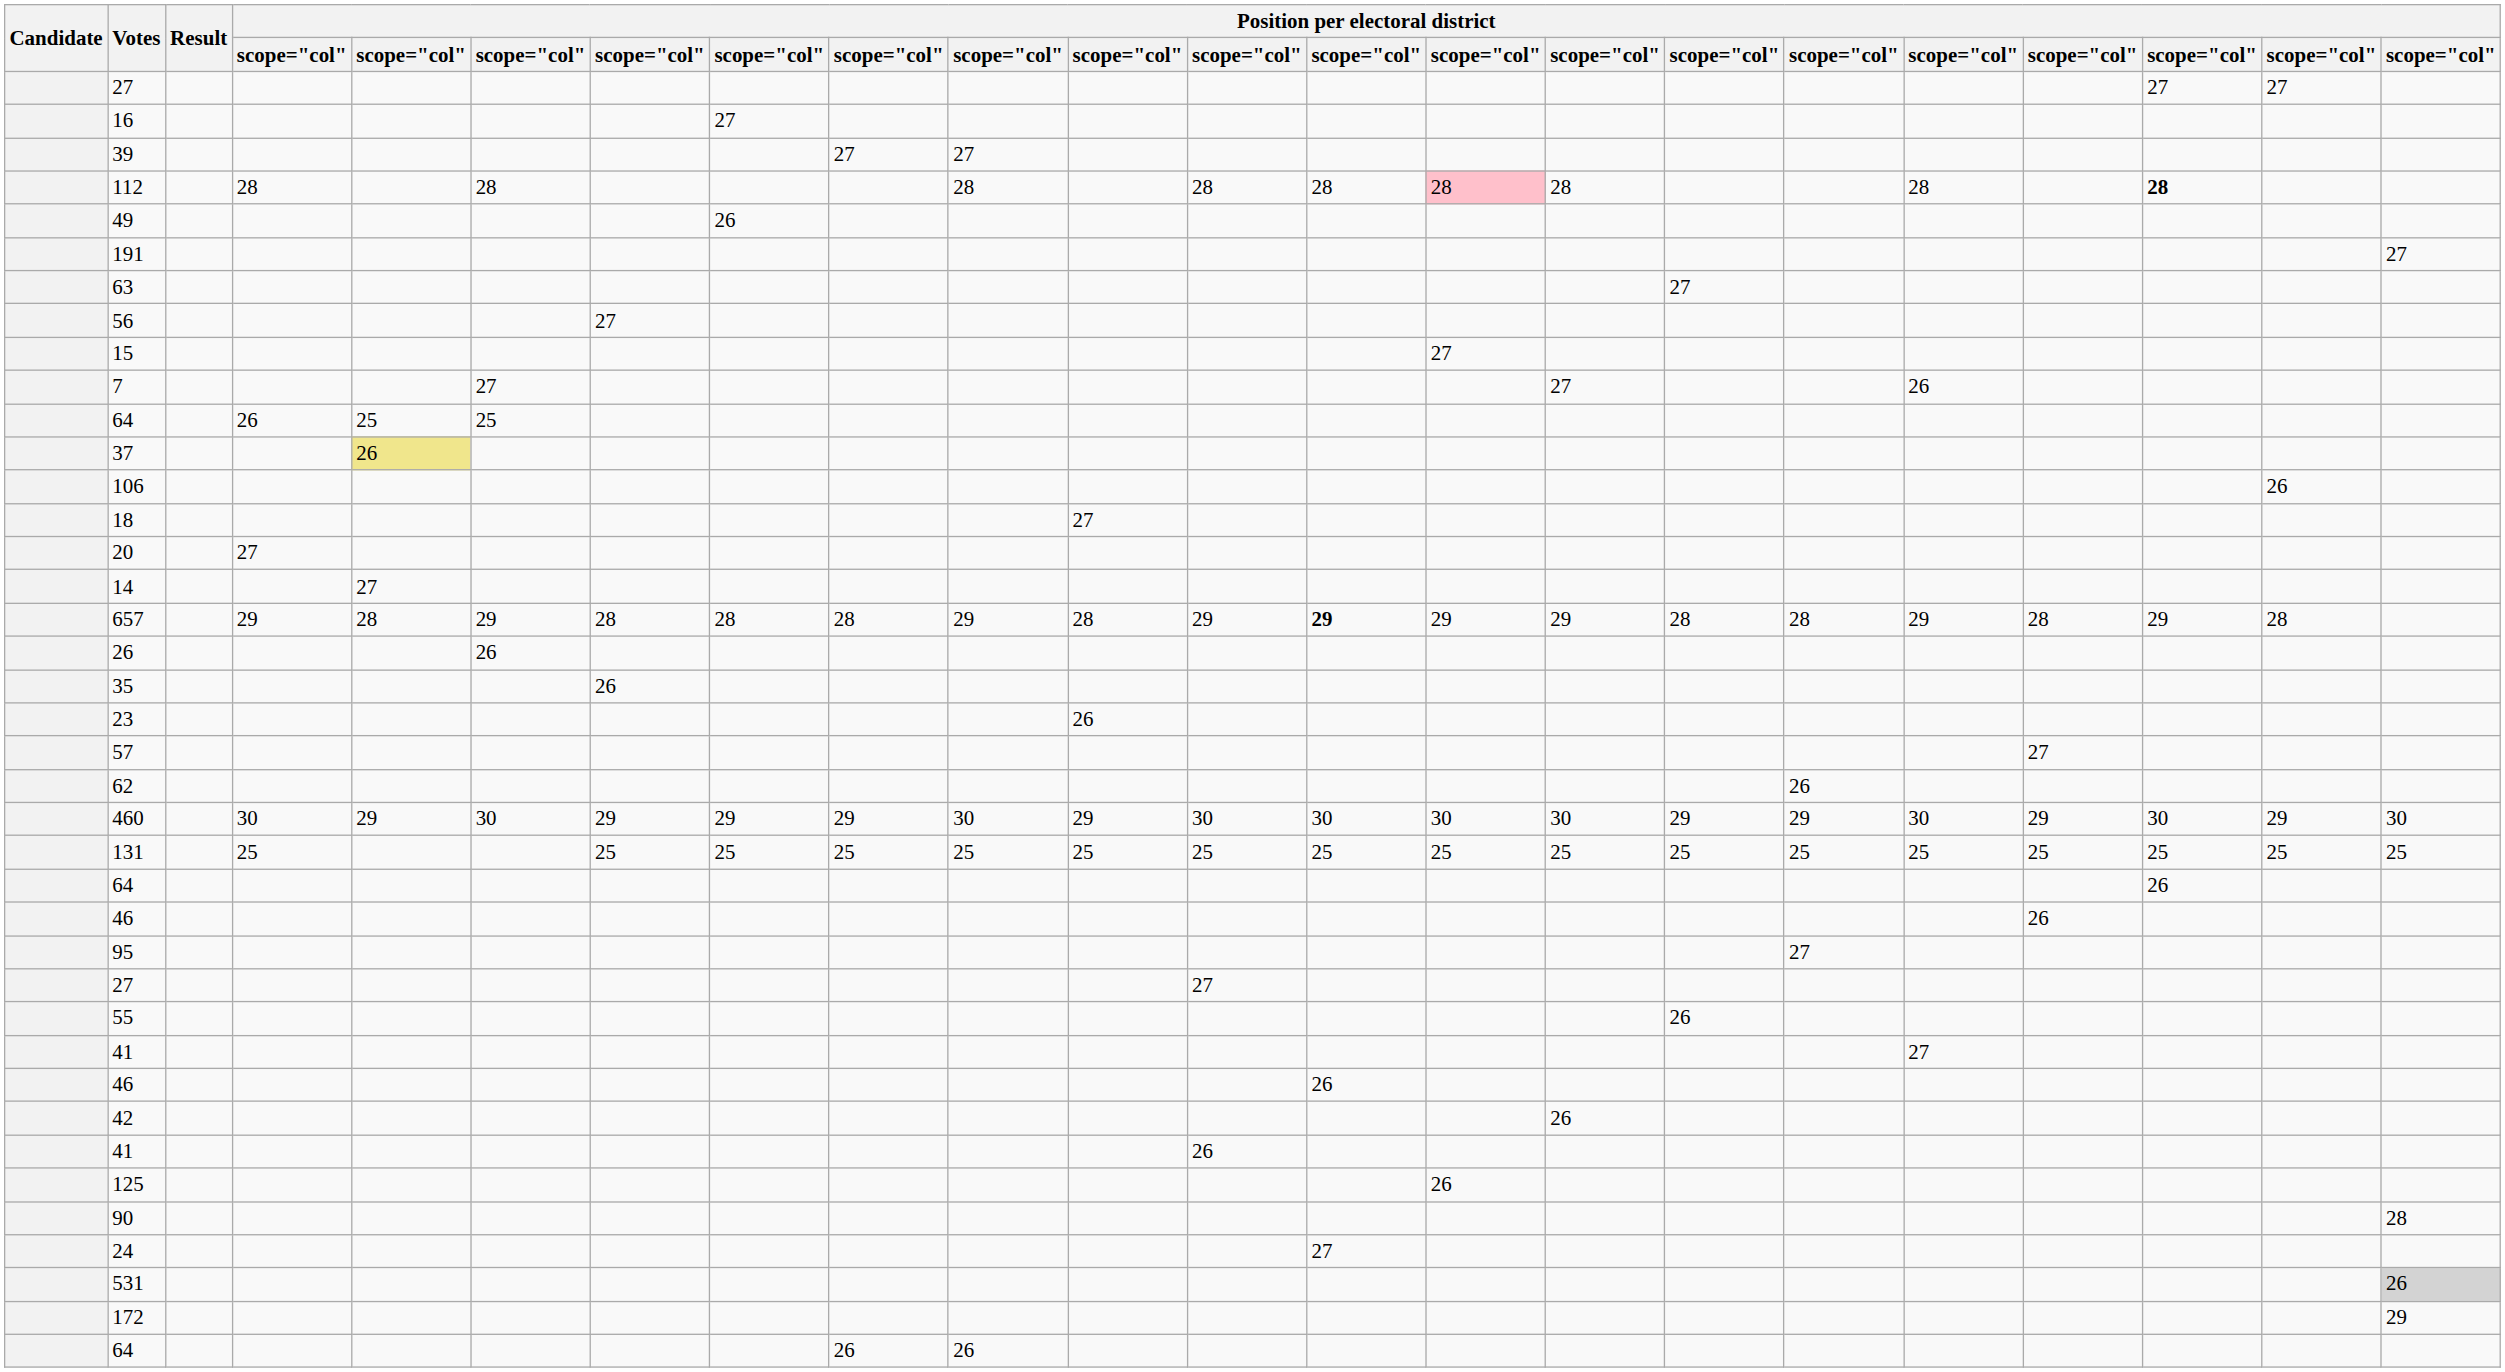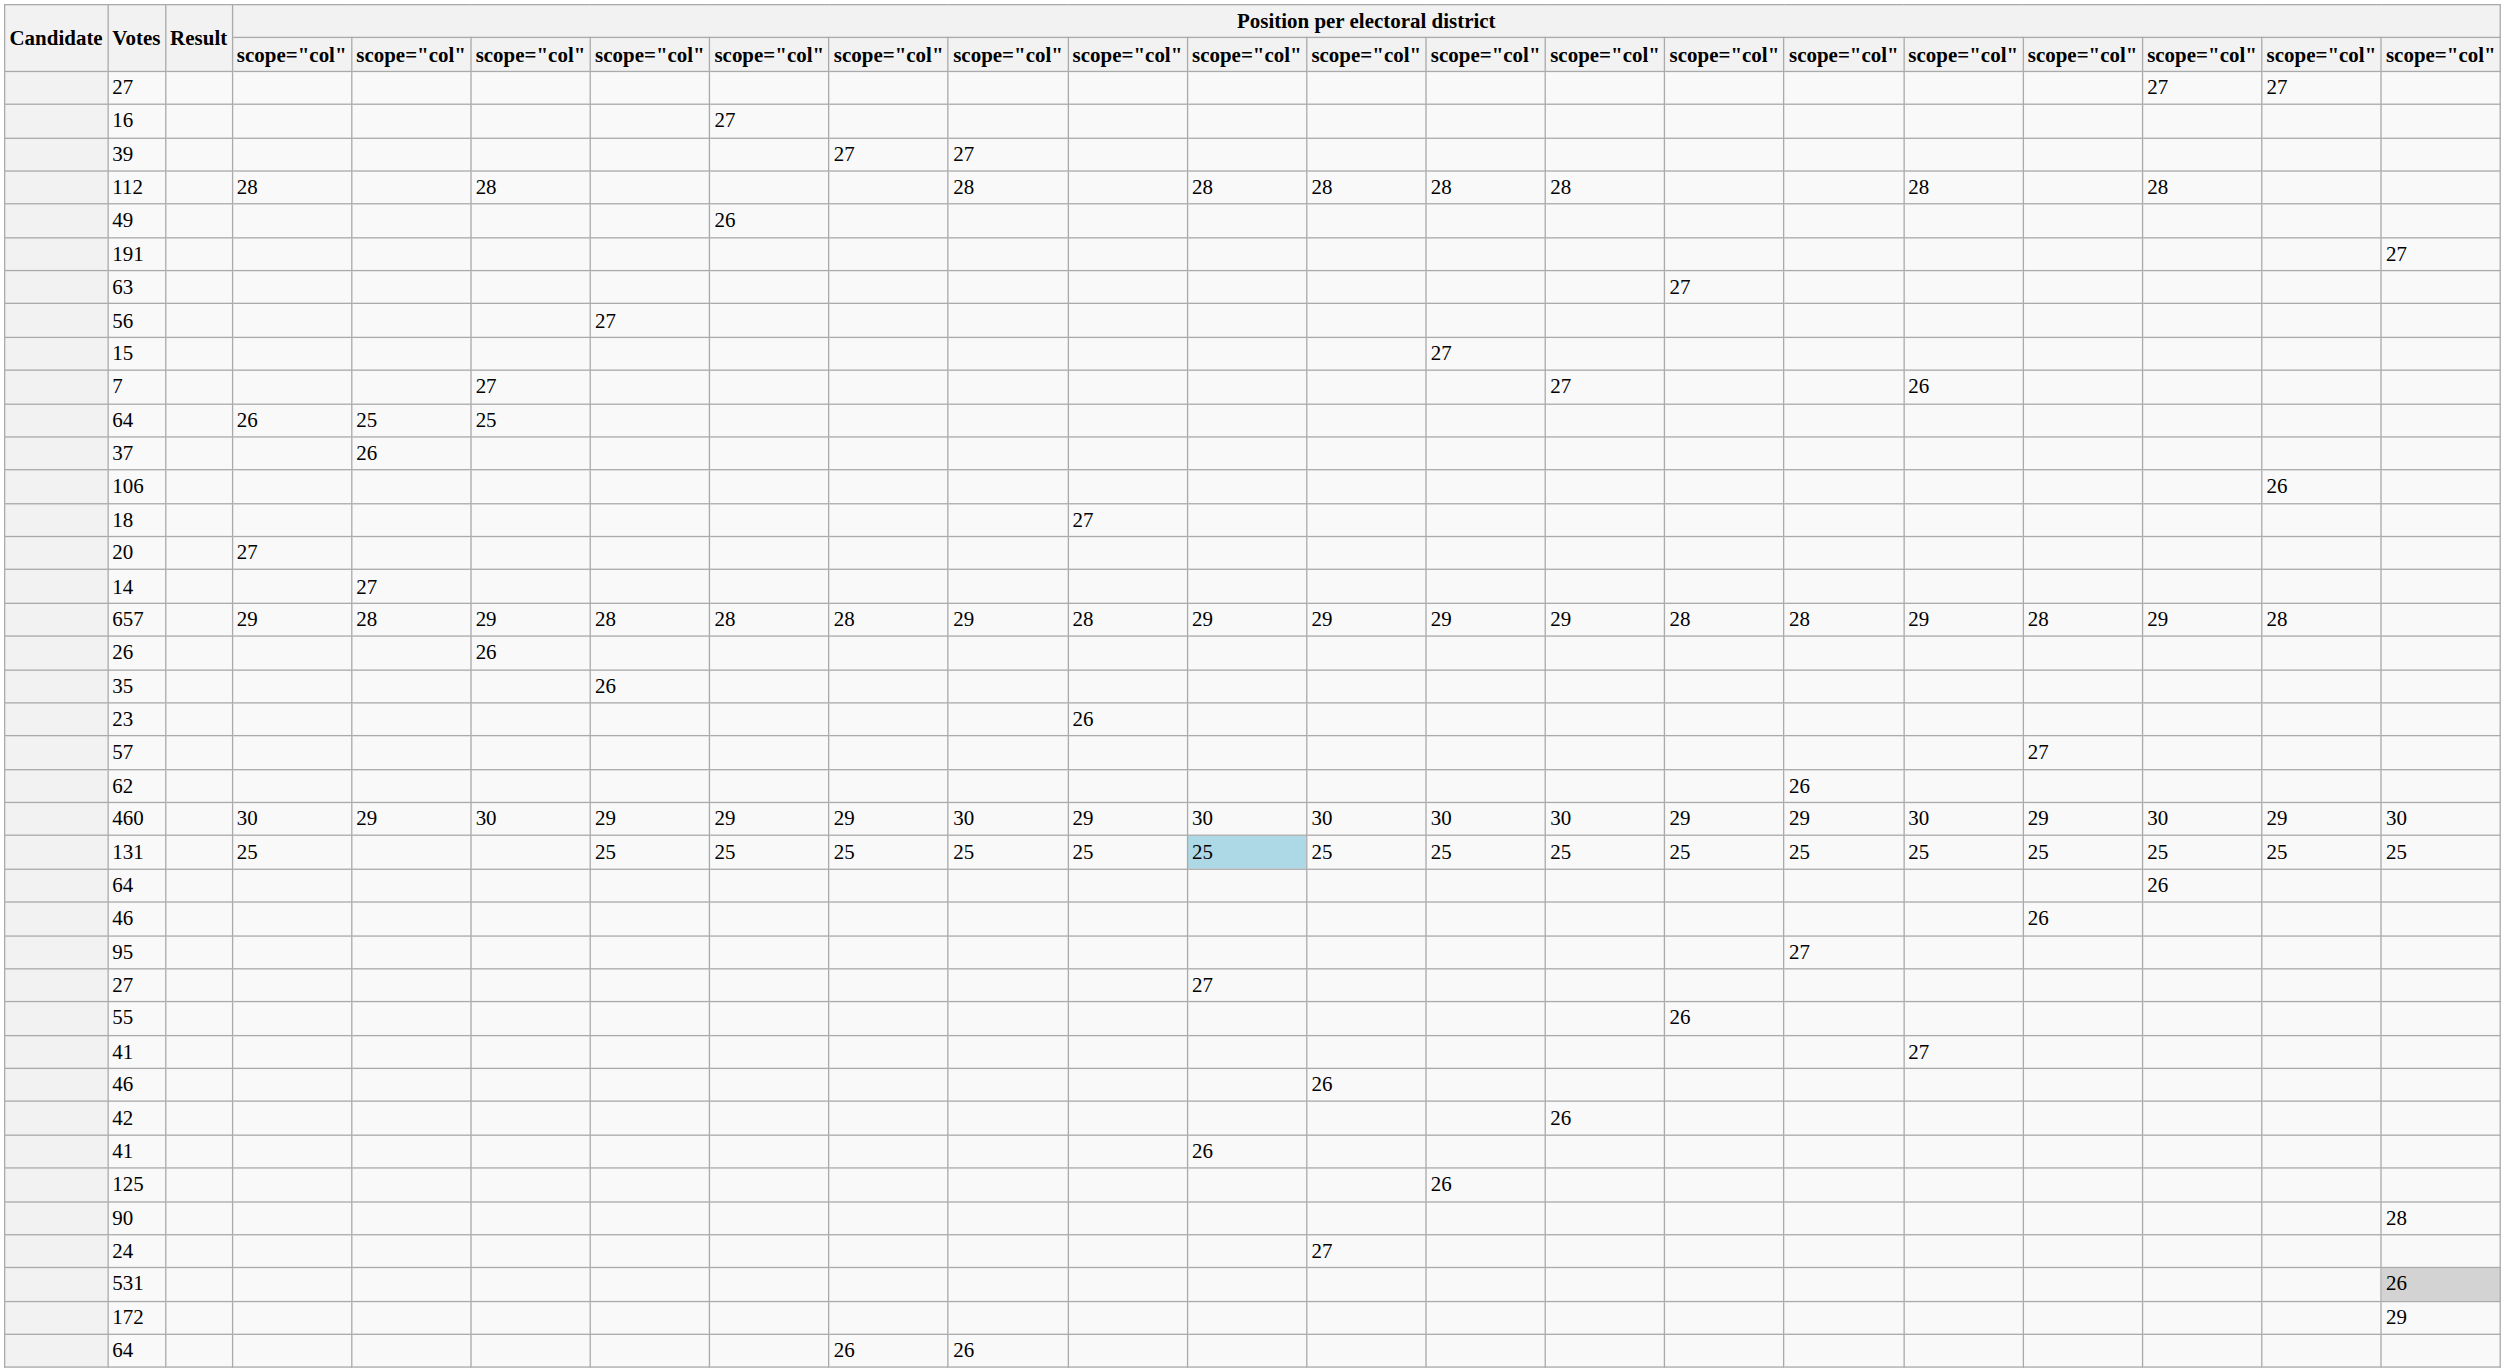(1441, 187) pink background -> (1441, 187) no background
(2158, 187) bold -> (2158, 187) normal
(367, 453) khaki background -> (367, 453) no background
(1322, 619) bold -> (1322, 619) normal
(1202, 852) no background -> (1202, 852) lightblue background
